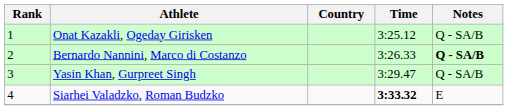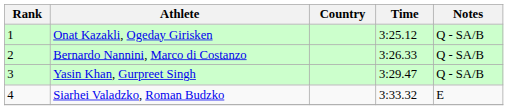(460, 54) bold -> (460, 54) normal
(397, 94) bold -> (398, 94) normal
